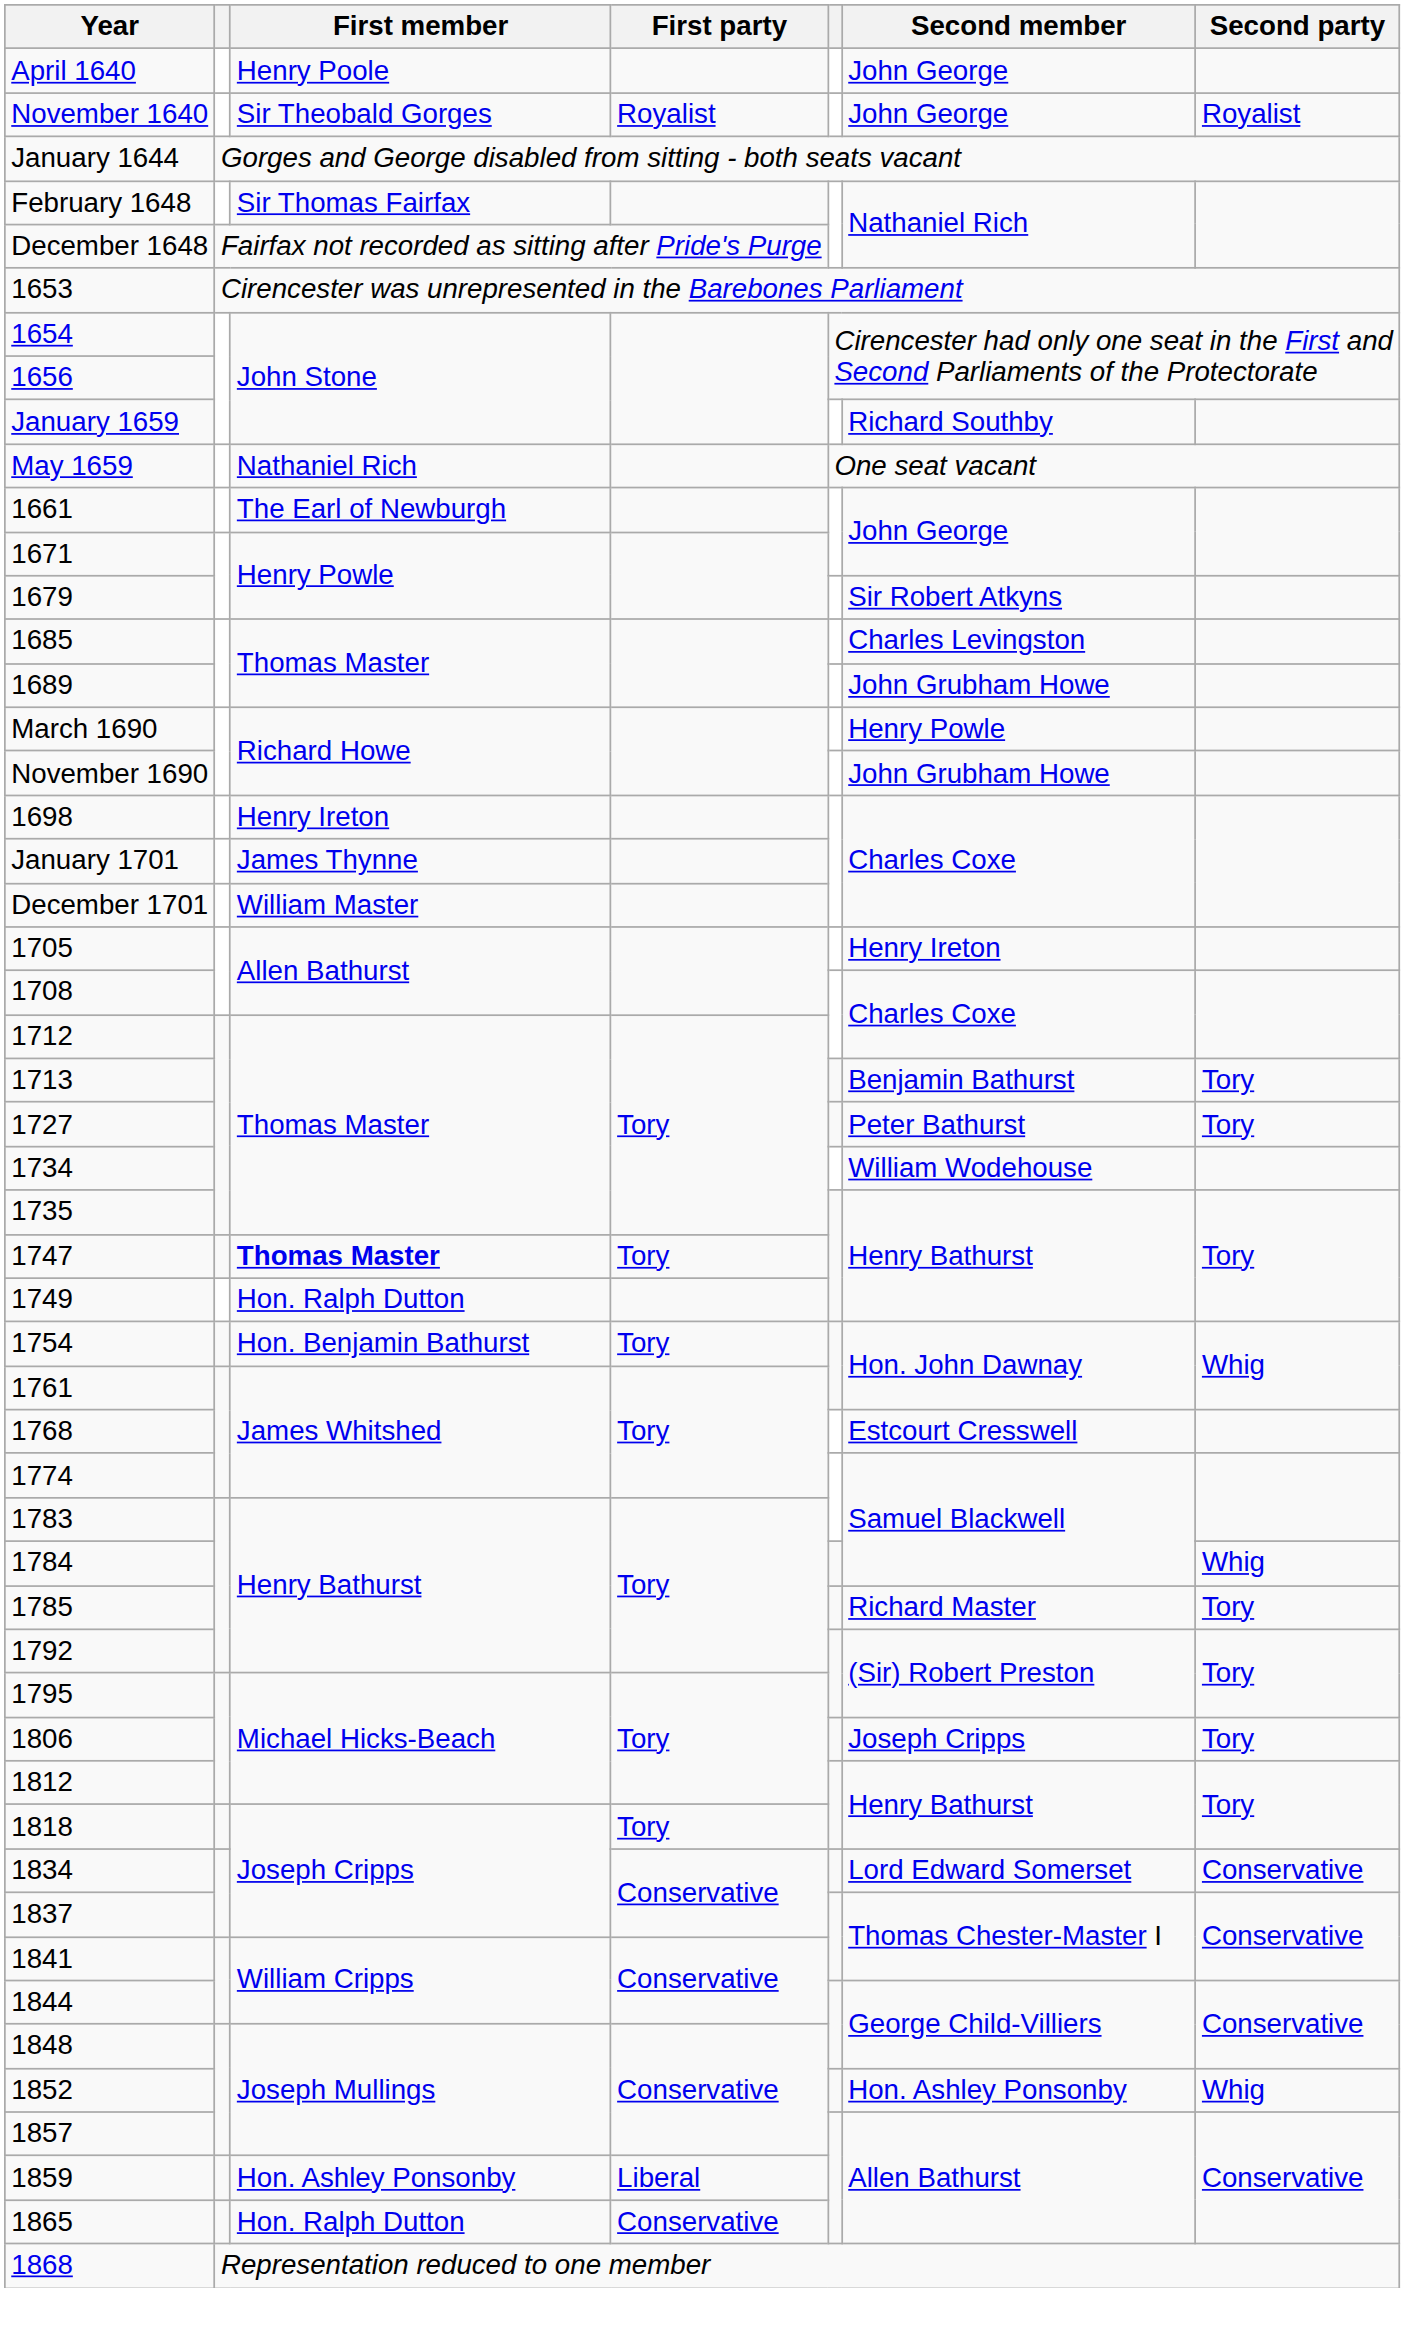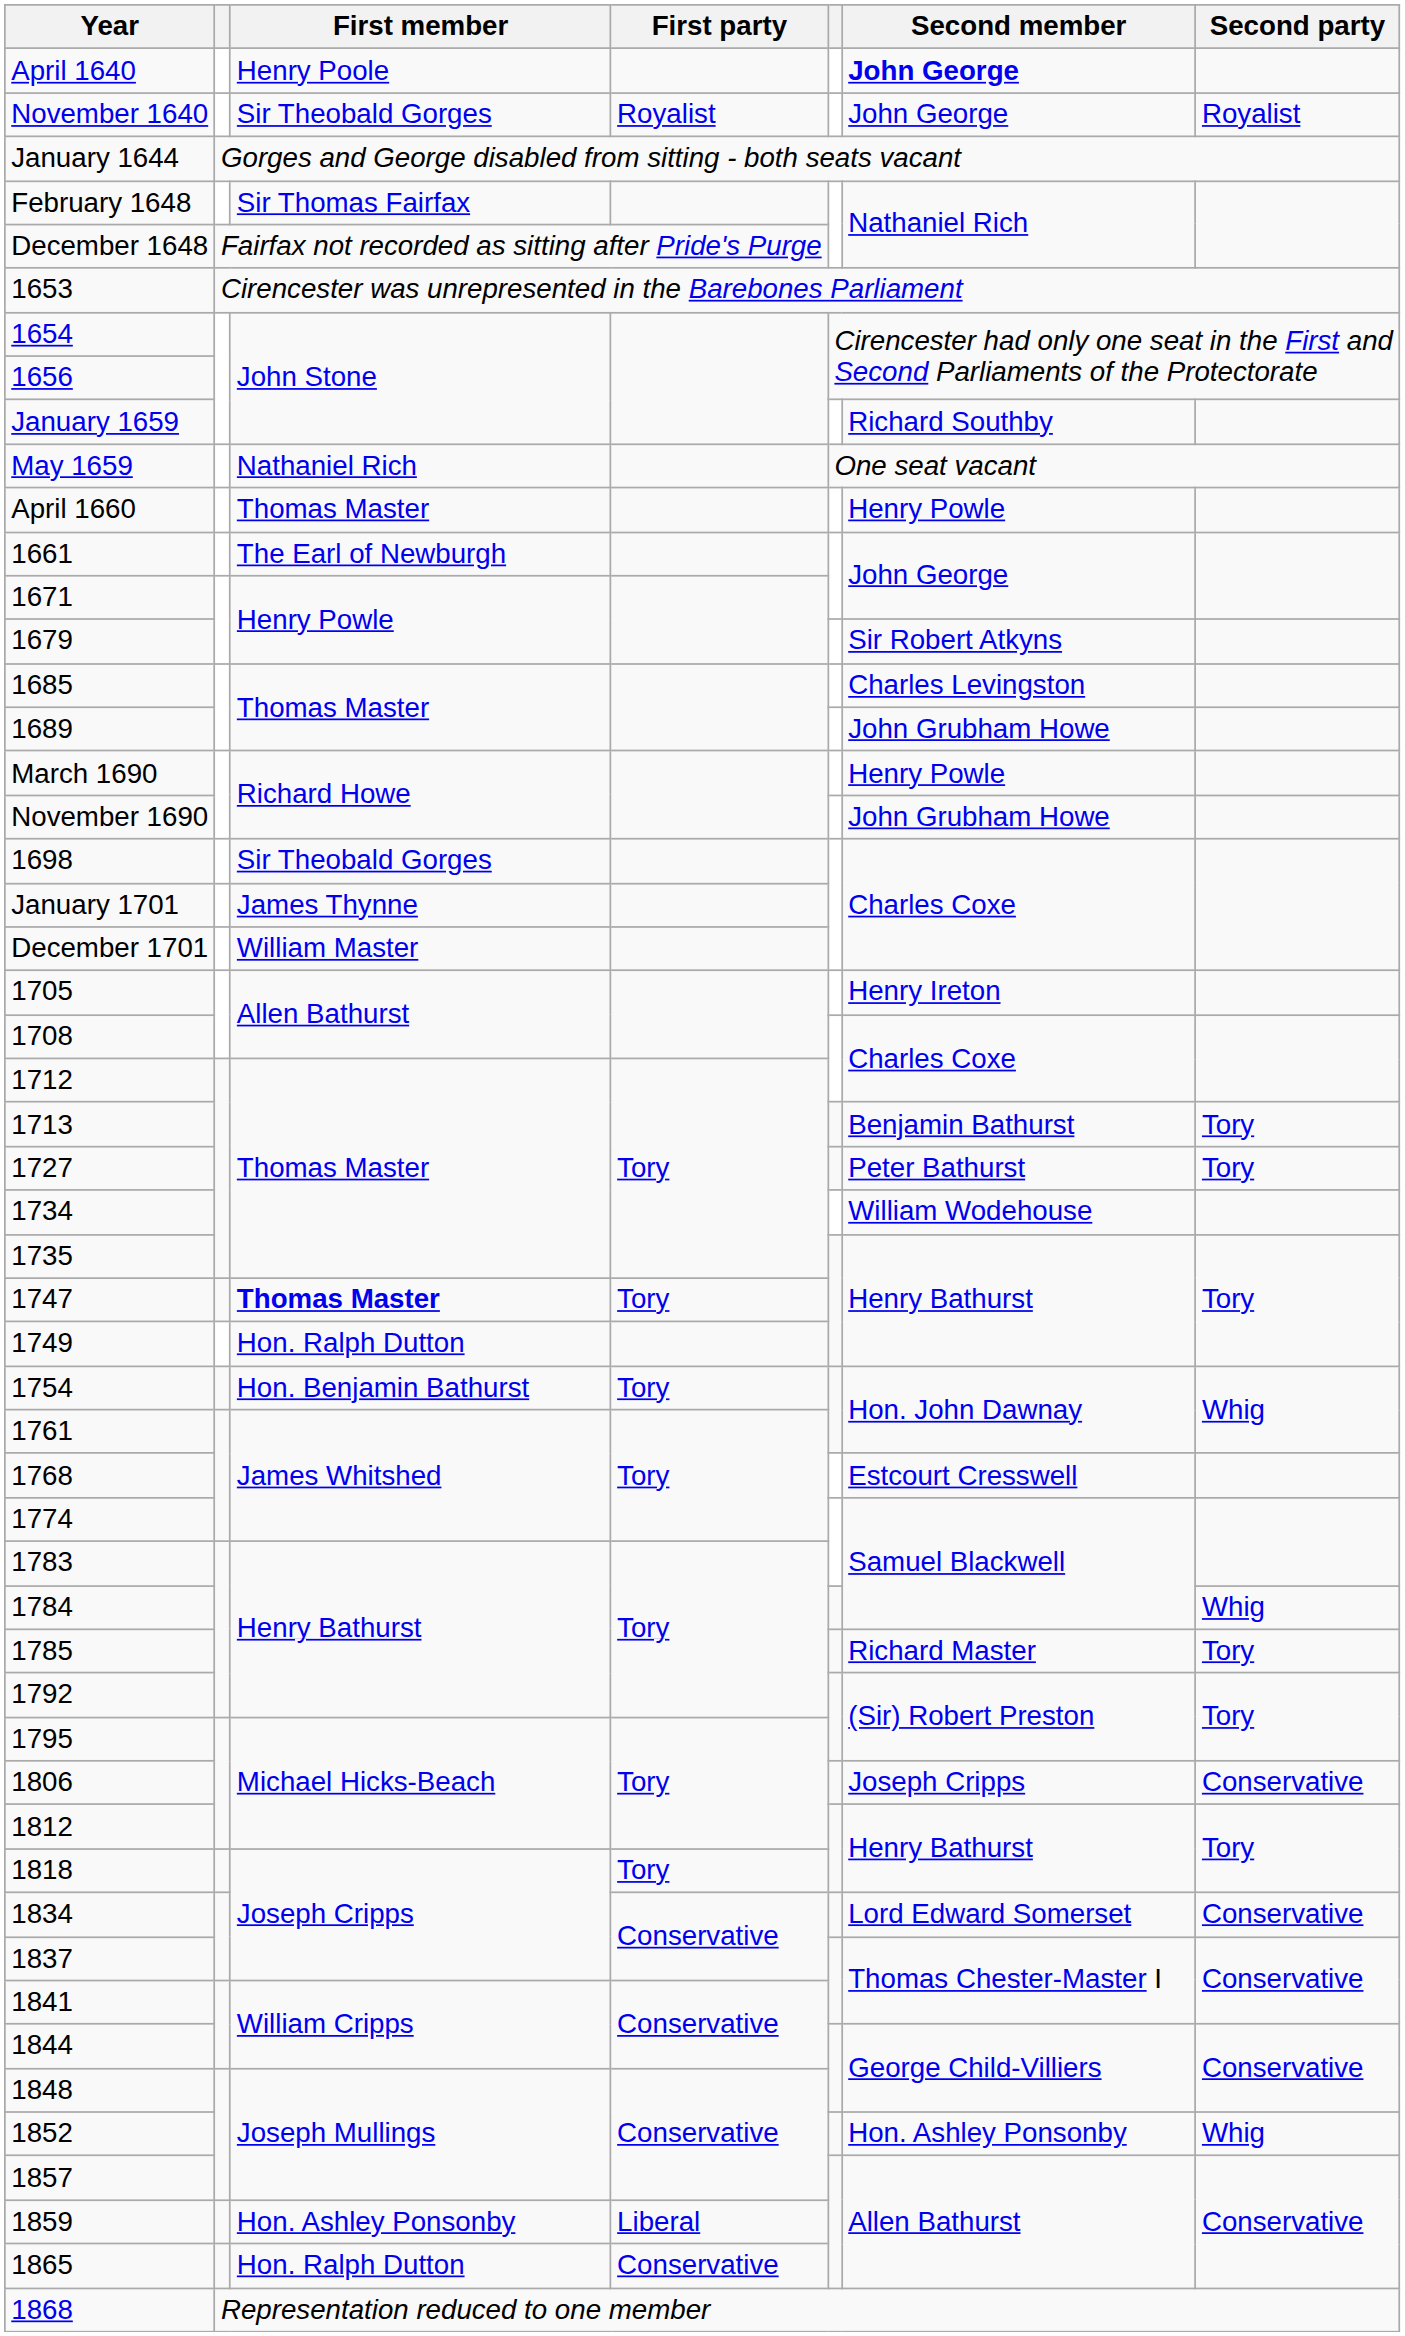(928, 70) normal -> (934, 70) bold
+ row: (74, 509)
(313, 816) Henry Ireton -> (364, 860) Sir Theobald Gorges
(1228, 1738) Tory -> (1283, 1782) Conservative
